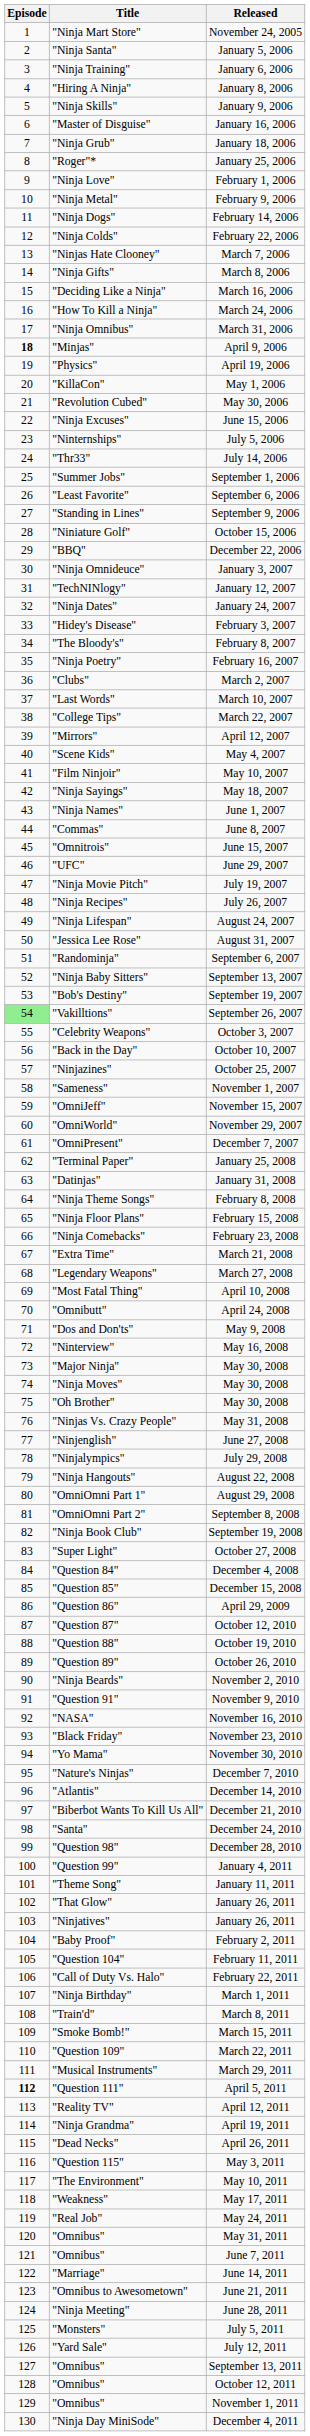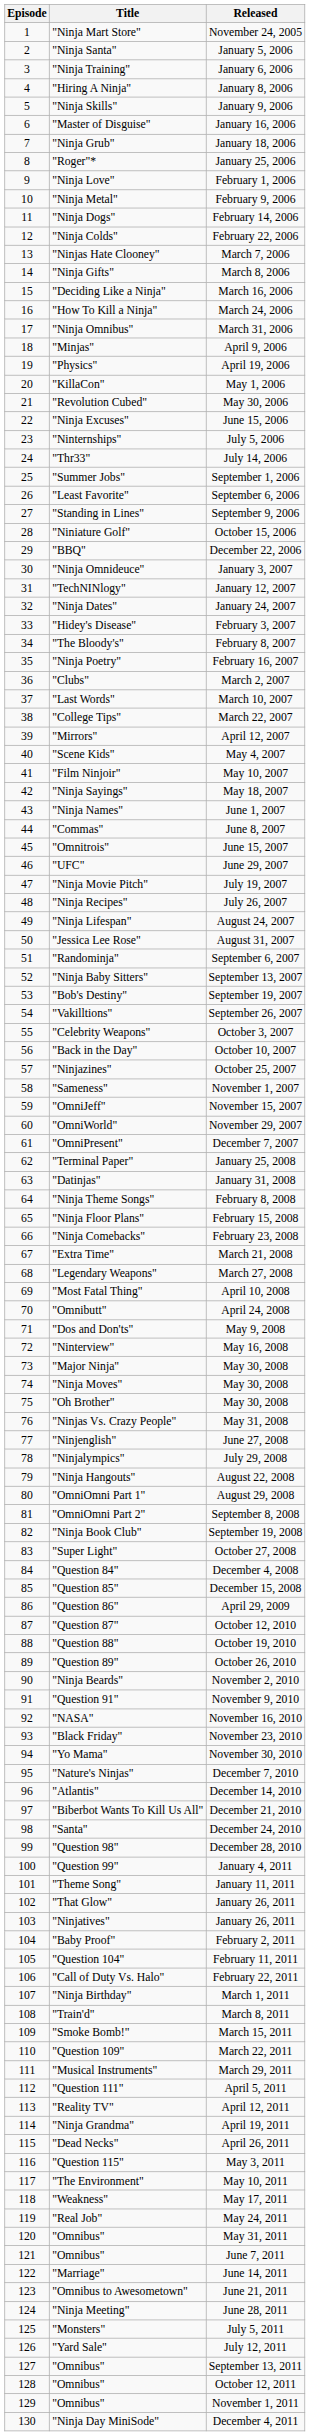(27, 347) bold -> (27, 347) normal
(27, 1014) lightgreen background -> (27, 1014) no background
(27, 2088) bold -> (27, 2088) normal
